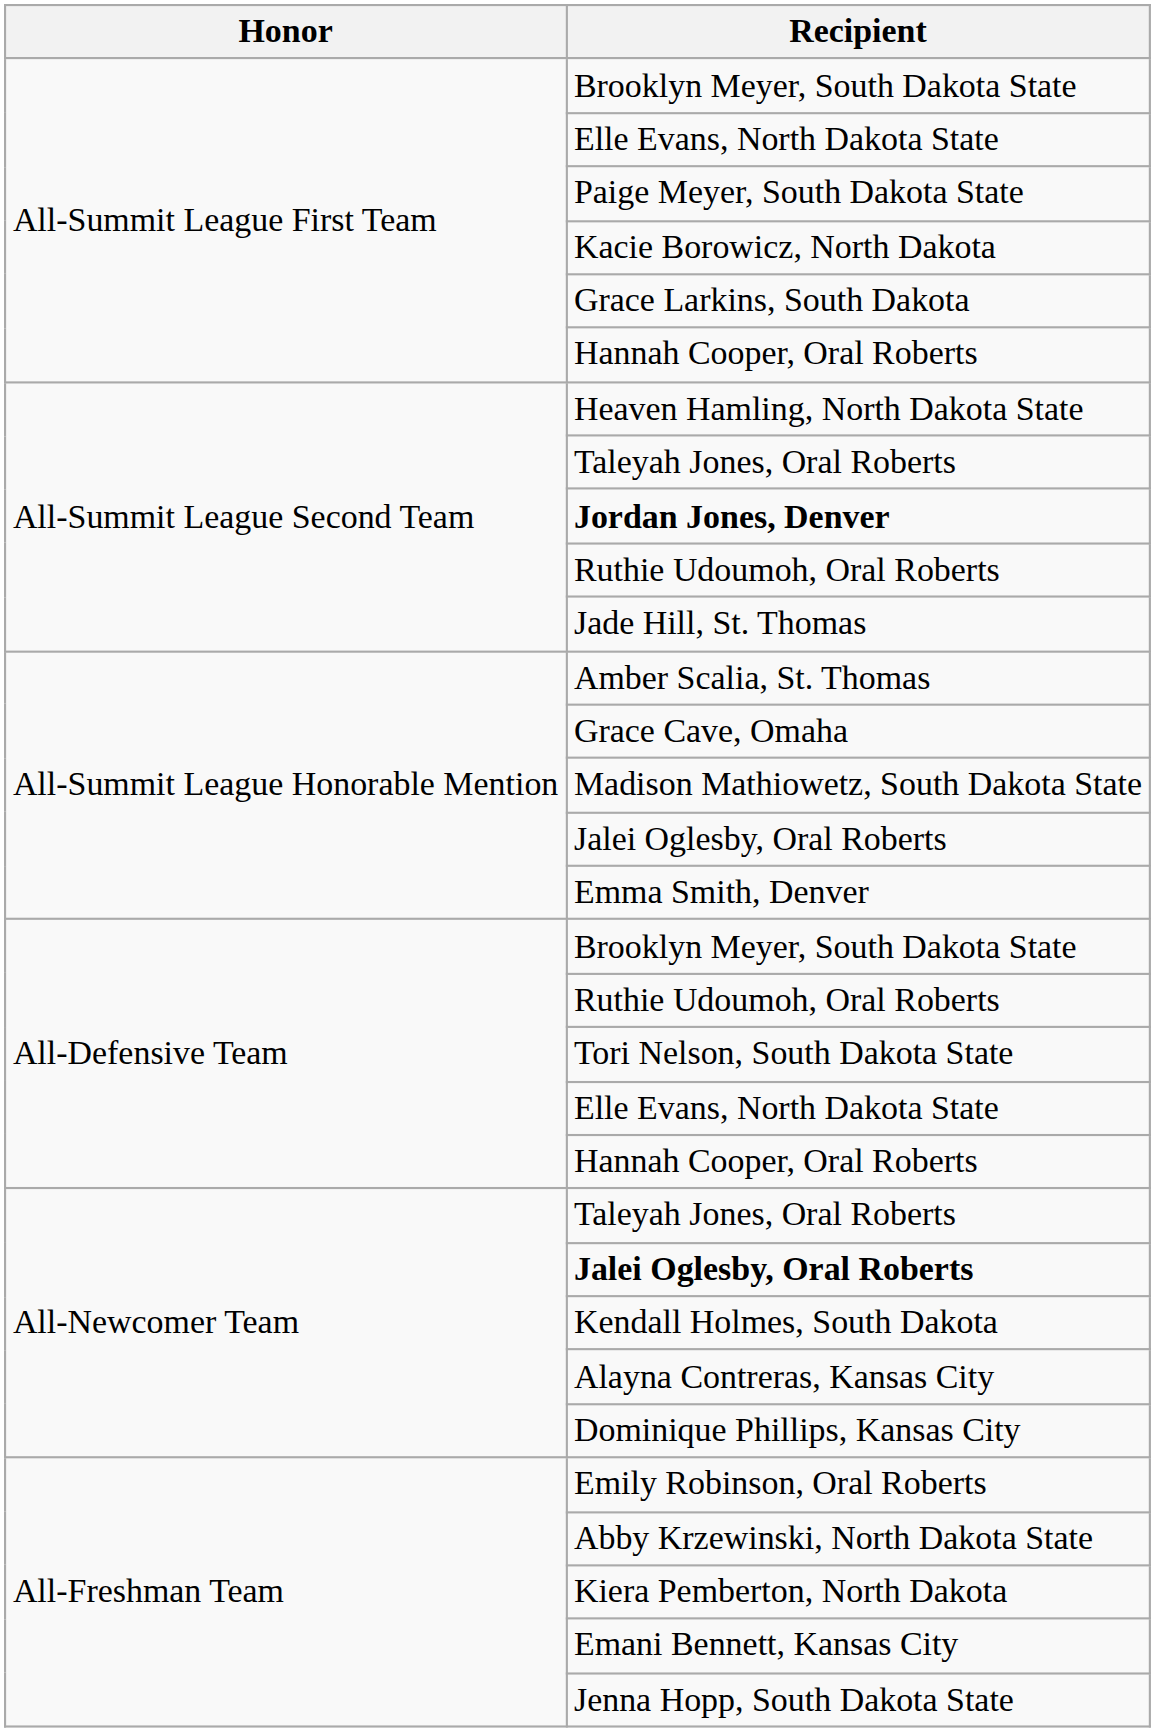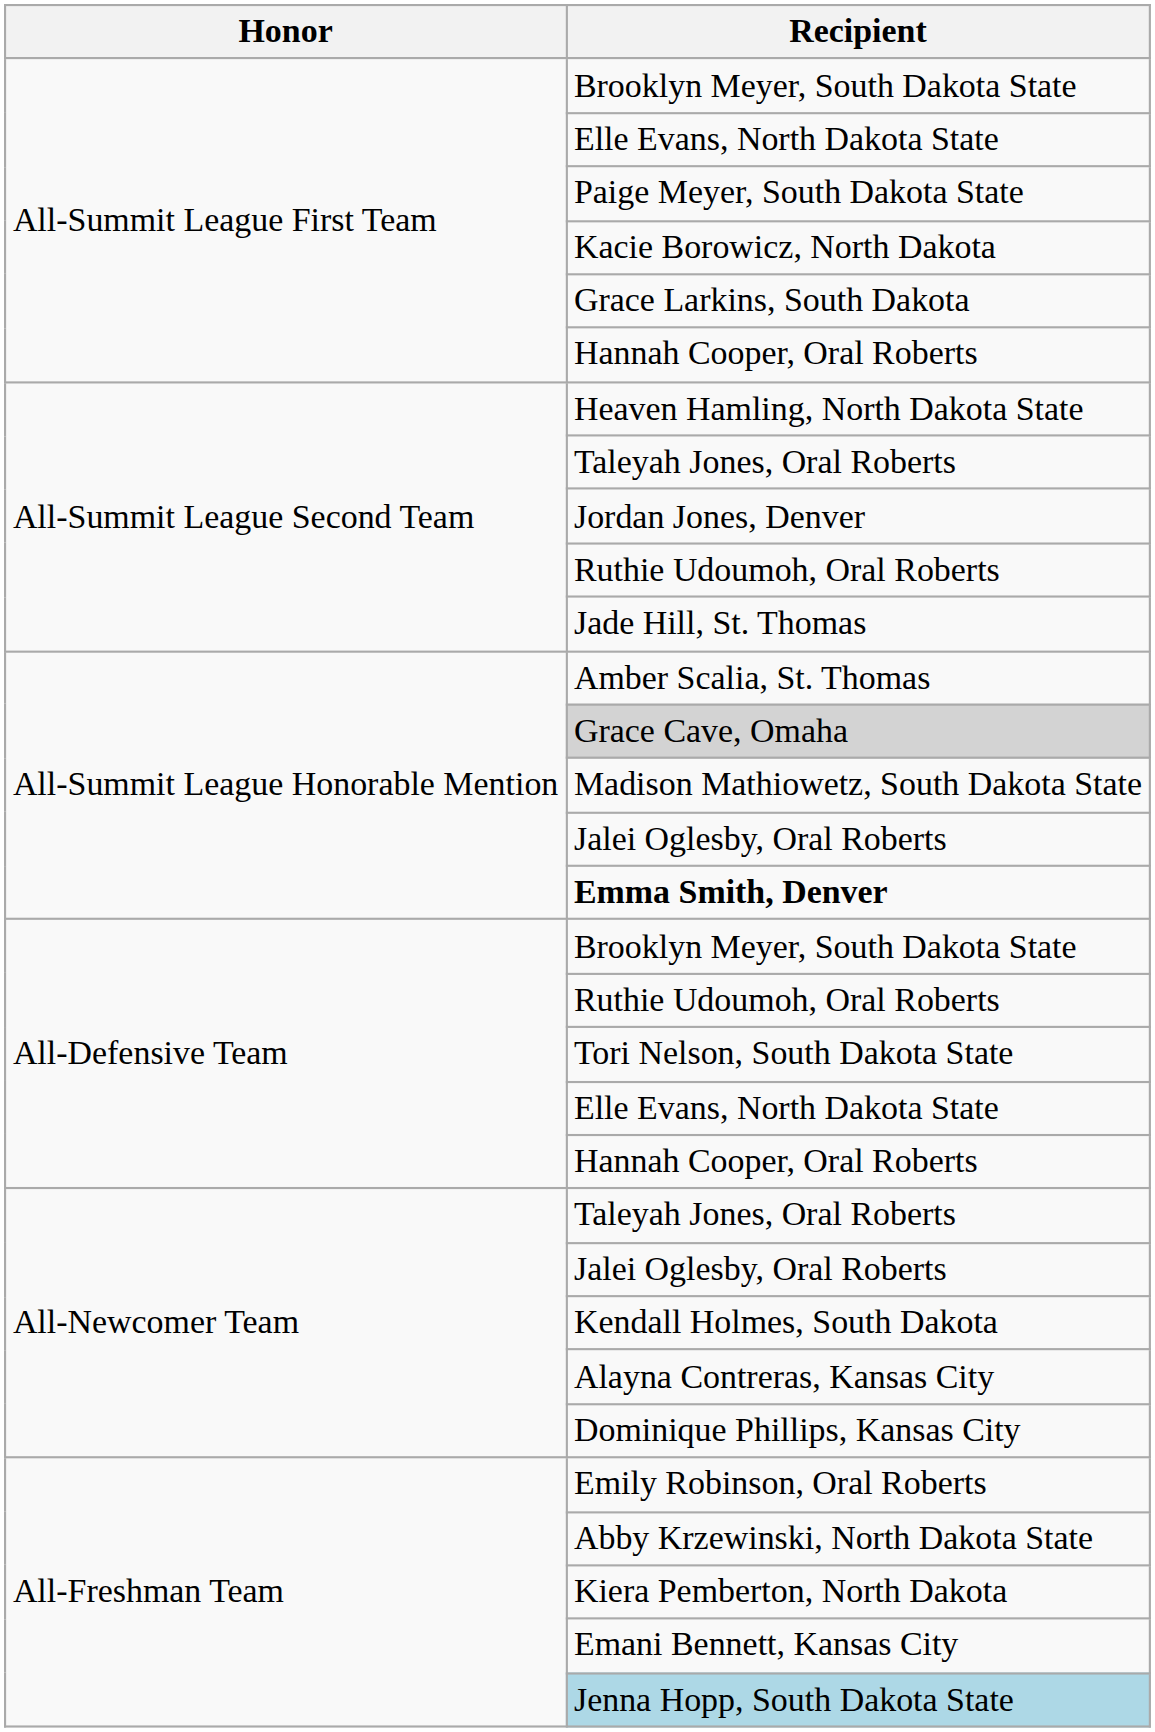(732, 515) bold -> (719, 515) normal
(711, 730) no background -> (711, 730) lightgrey background
(721, 892) normal -> (731, 892) bold
(774, 1268) bold -> (760, 1268) normal
(794, 1699) no background -> (794, 1699) lightblue background
